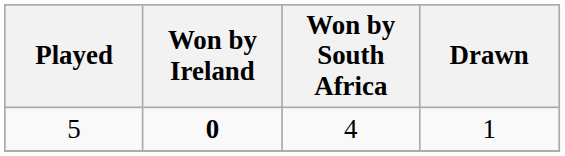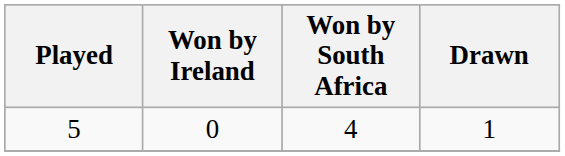(212, 128) bold -> (212, 128) normal
